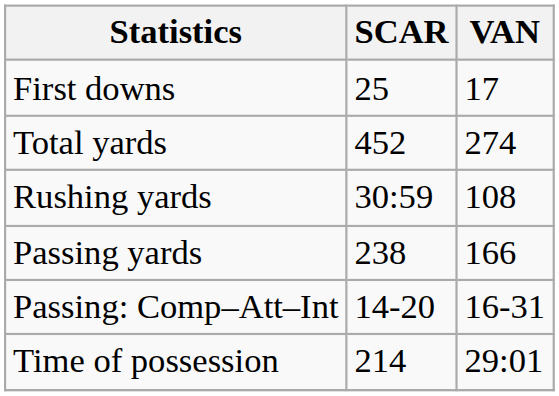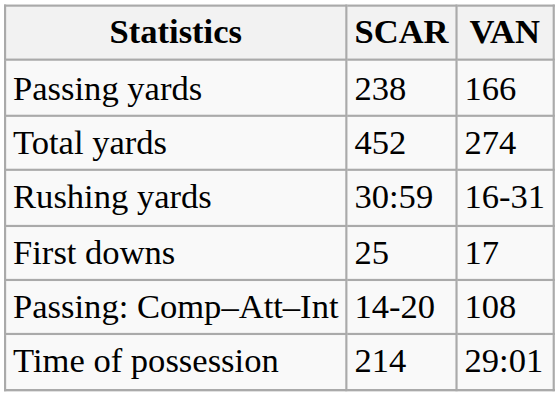rows swapped: (94, 87) <-> (108, 251)
(490, 196) 108 -> (505, 196) 16-31
(505, 306) 16-31 -> (490, 306) 108
